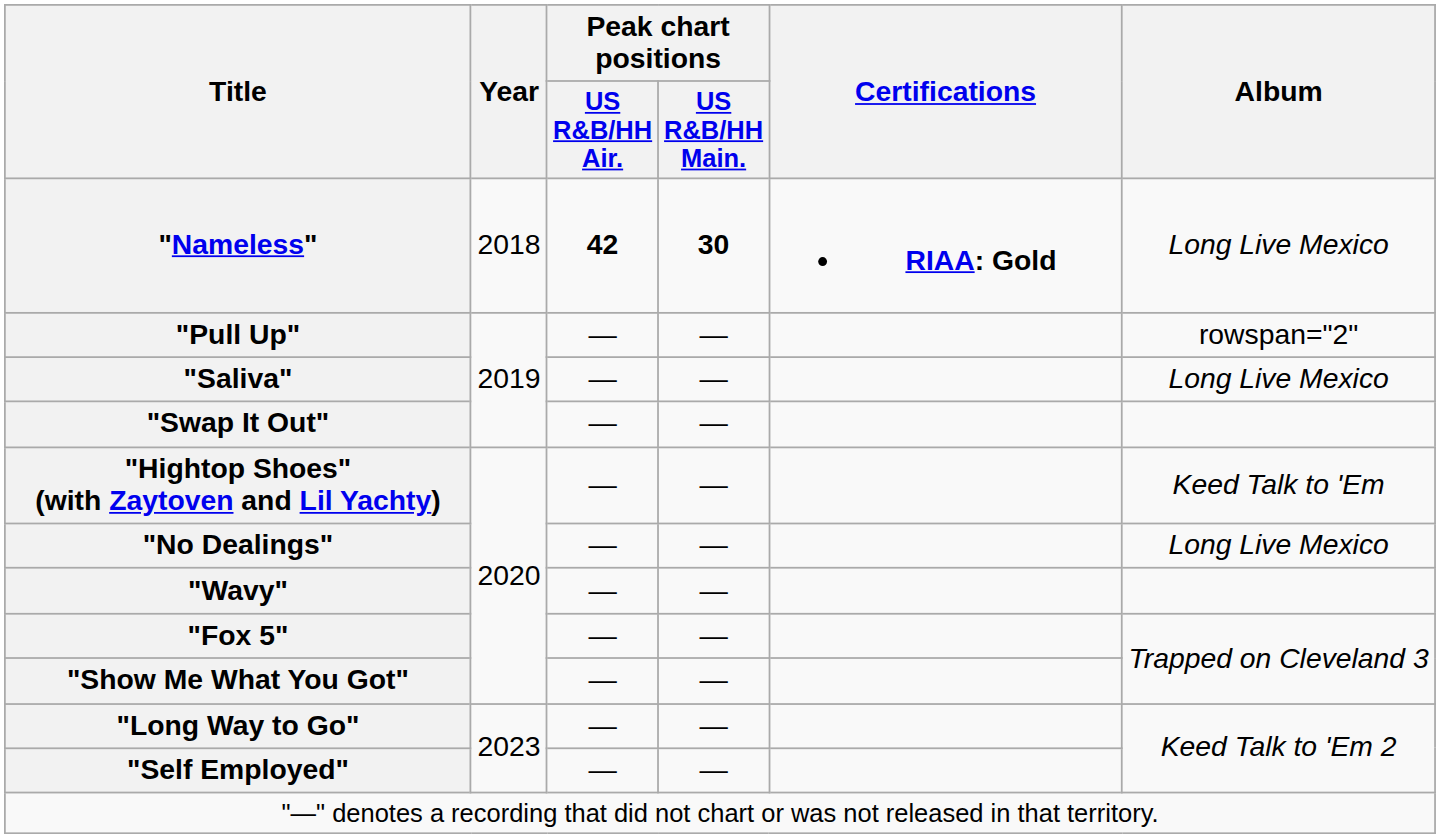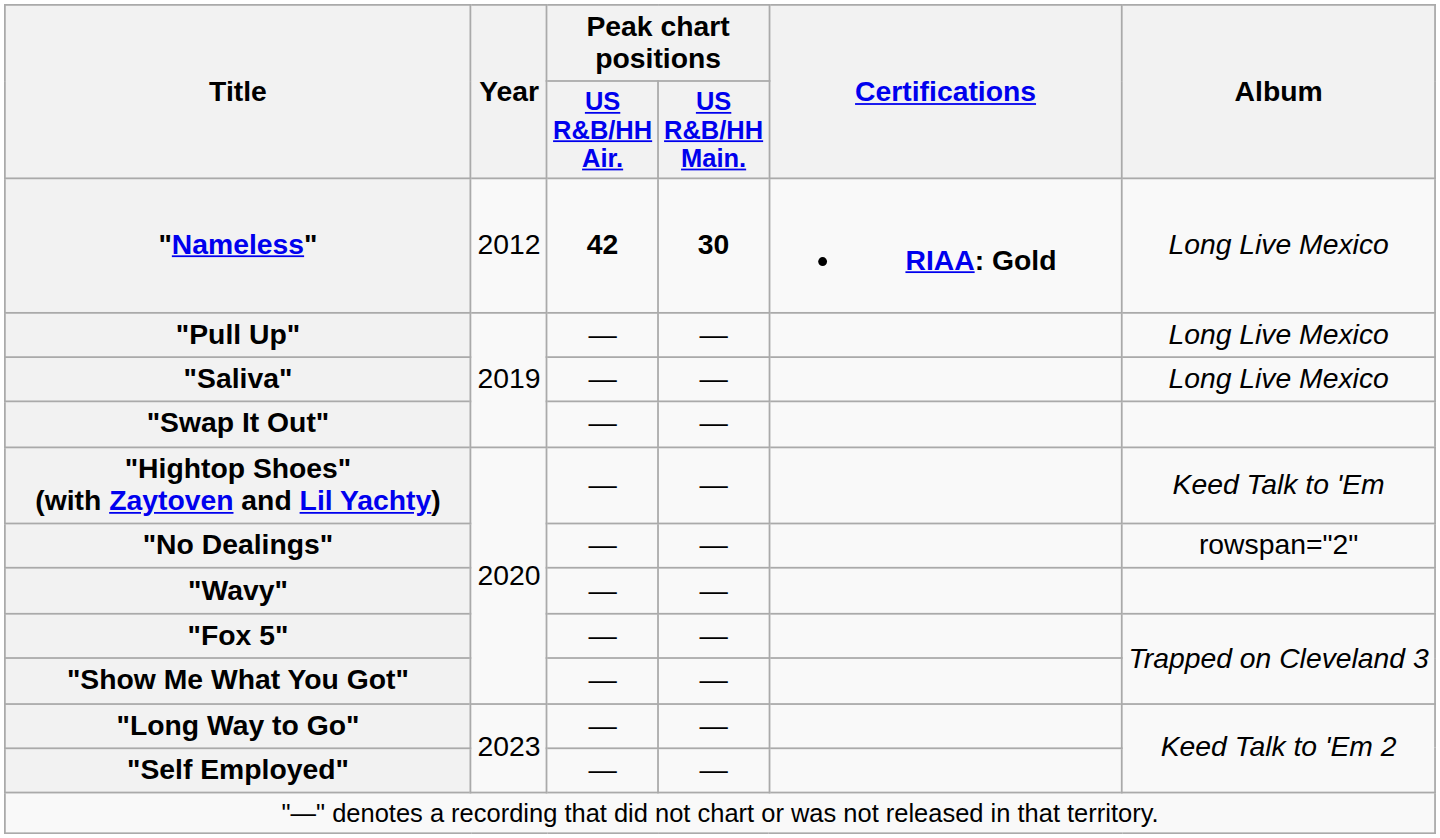(509, 244) 2018 -> (509, 244) 2012
(1279, 334) rowspan="2" -> (1279, 334) Long Live Mexico
(1279, 545) Long Live Mexico -> (1279, 545) rowspan="2"
